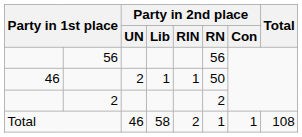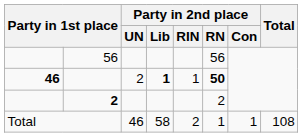(52, 79) normal -> (52, 79) bold
(166, 79) normal -> (166, 79) bold
(218, 79) normal -> (218, 79) bold
(114, 100) normal -> (114, 100) bold
